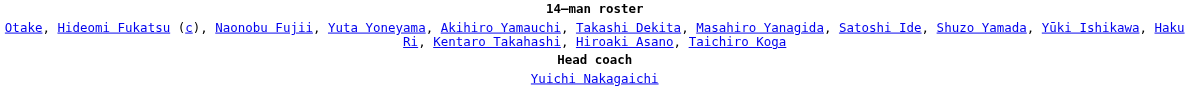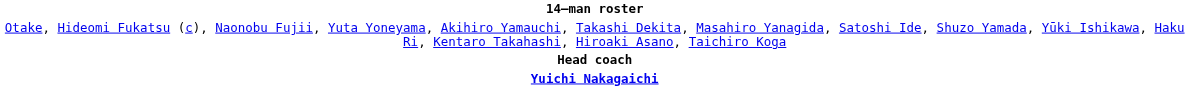(595, 78) normal -> (595, 78) bold
